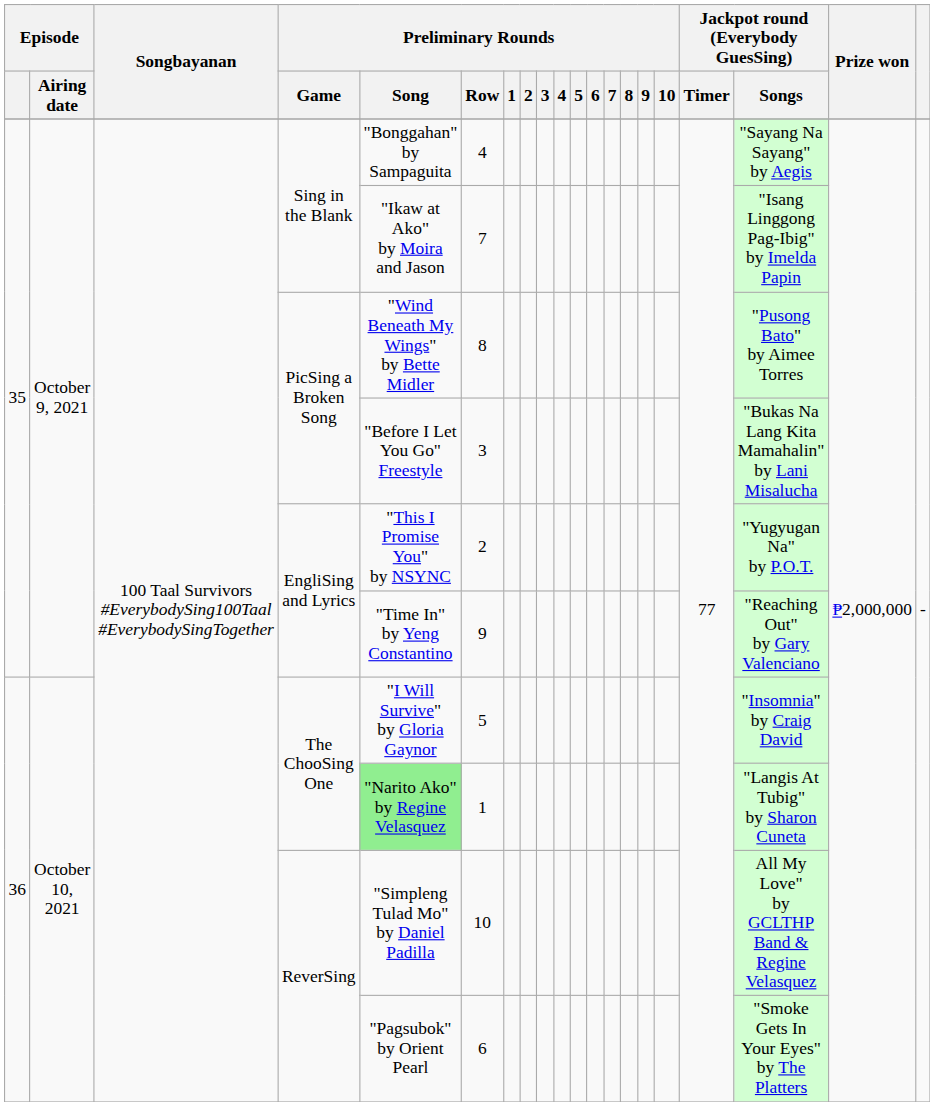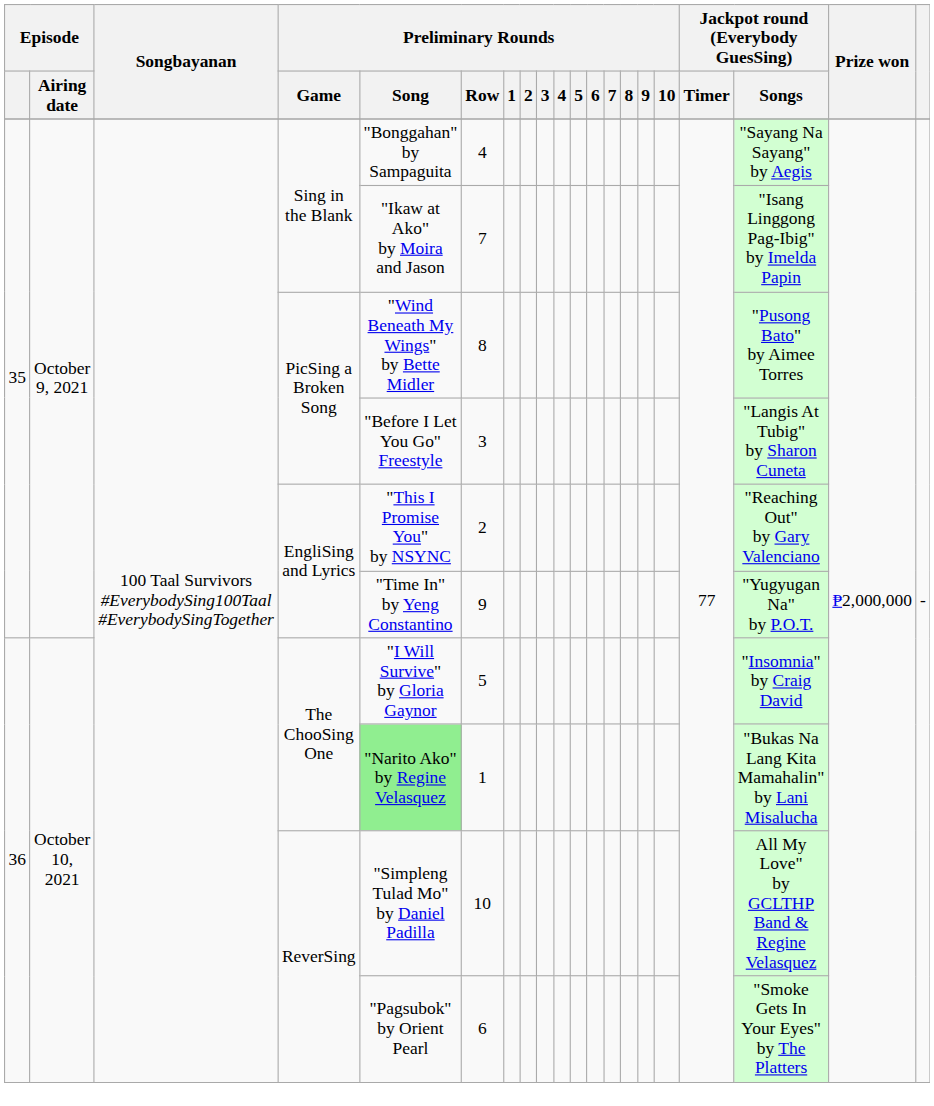(781, 450) "Bukas Na Lang Kita Mamahalin" by Lani Misalucha -> (781, 441) "Langis At Tubig" by Sharon Cuneta
(781, 547) "Yugyugan Na" by P.O.T. -> (781, 527) "Reaching Out" by Gary Valenciano
(781, 633) "Reaching Out" by Gary Valenciano -> (781, 604) "Yugyugan Na" by P.O.T.
(781, 806) "Langis At Tubig" by Sharon Cuneta -> (781, 777) "Bukas Na Lang Kita Mamahalin" by Lani Misalucha
